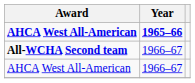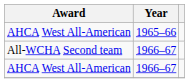(72, 31) bold -> (69, 31) normal
(162, 31) bold -> (156, 31) normal
(67, 50) bold -> (65, 50) normal
